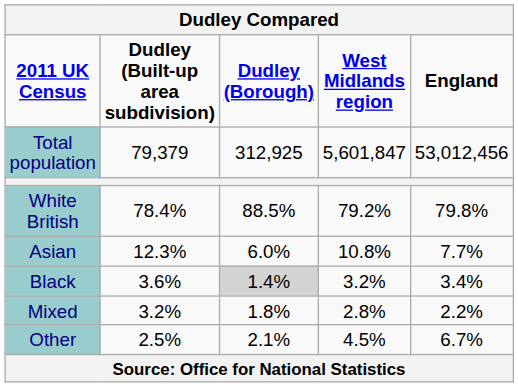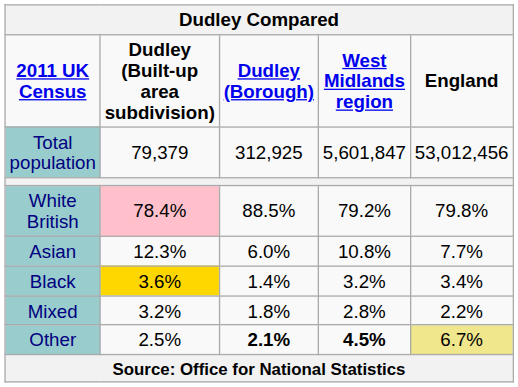(160, 211) no background -> (160, 211) pink background
(160, 281) no background -> (160, 281) gold background
(269, 281) lightgrey background -> (269, 281) no background
(269, 340) normal -> (269, 340) bold
(364, 340) normal -> (364, 340) bold
(462, 340) no background -> (462, 340) khaki background
